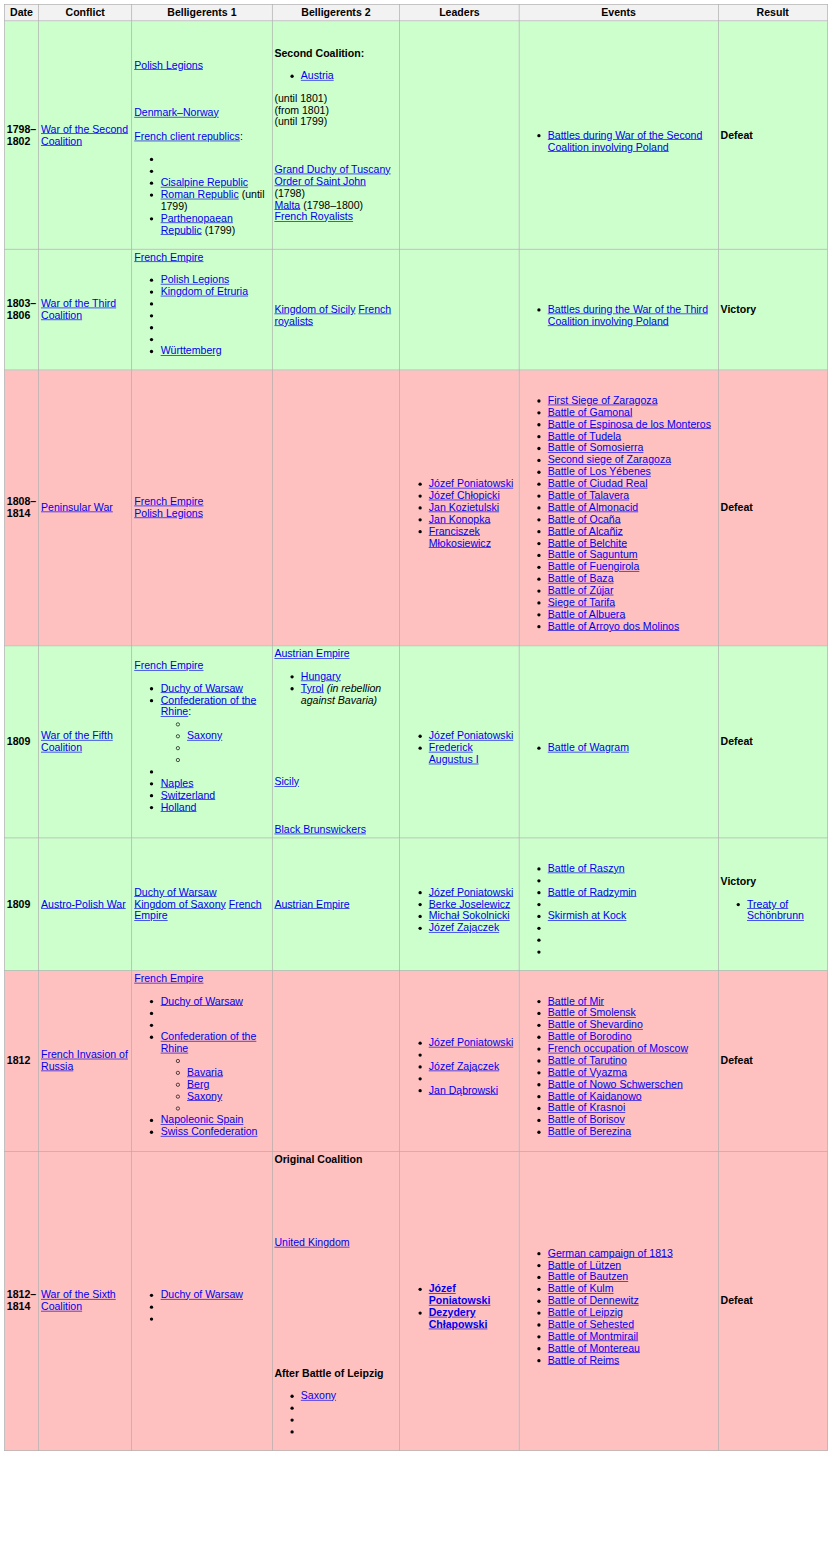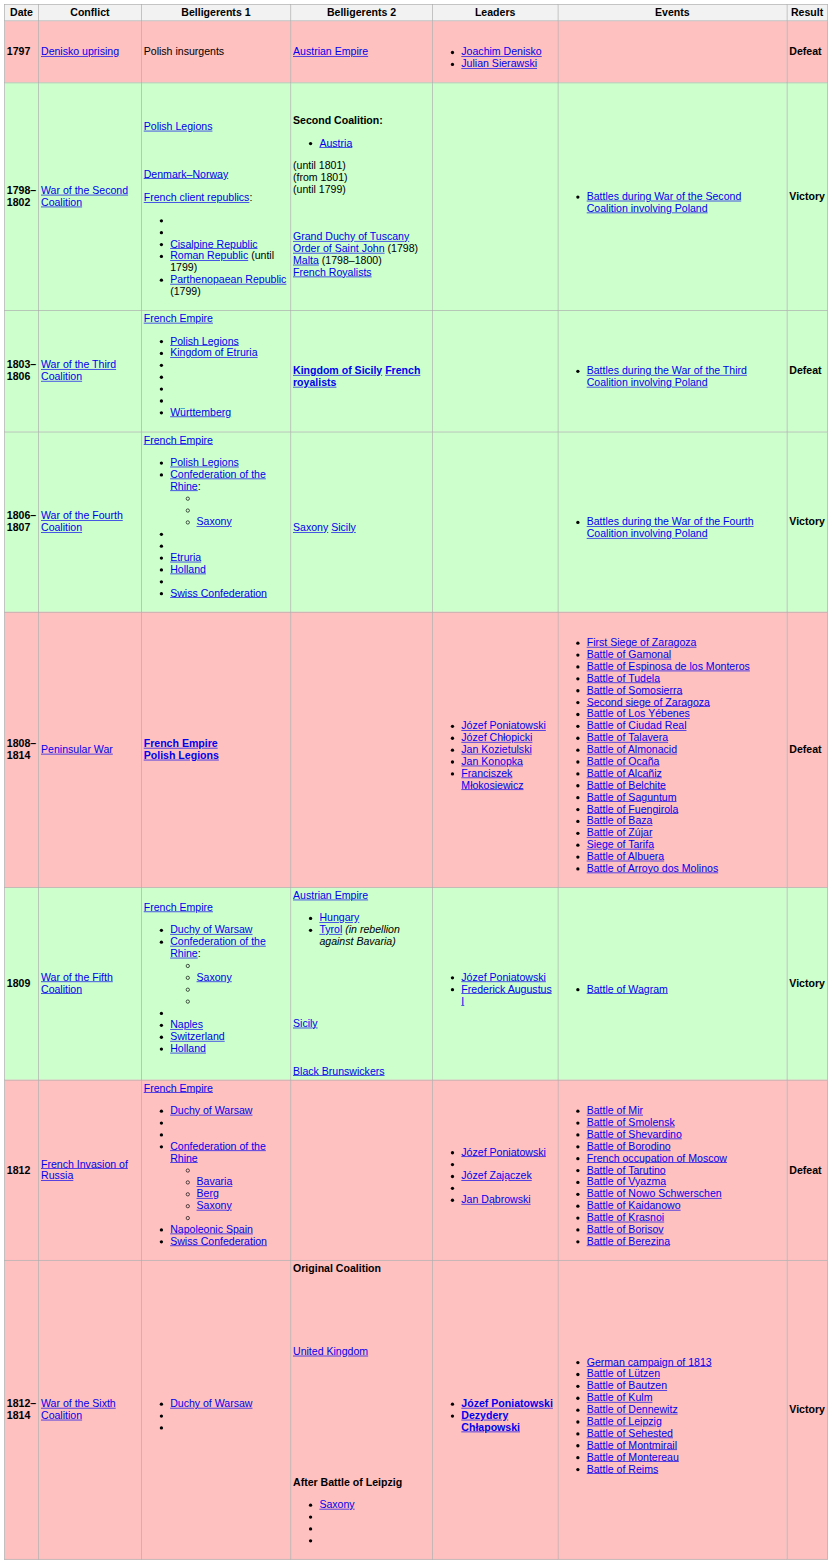+ row: (80, 52)
(737, 135) Defeat -> (807, 196) Victory
(333, 315) normal -> (357, 377) bold
(738, 309) Victory -> (805, 371) Defeat
+ row: (82, 522)
(169, 507) normal -> (181, 750) bold
(737, 741) Defeat -> (807, 983) Victory
- row: (83, 904)
(737, 1300) Defeat -> (807, 1410) Victory
